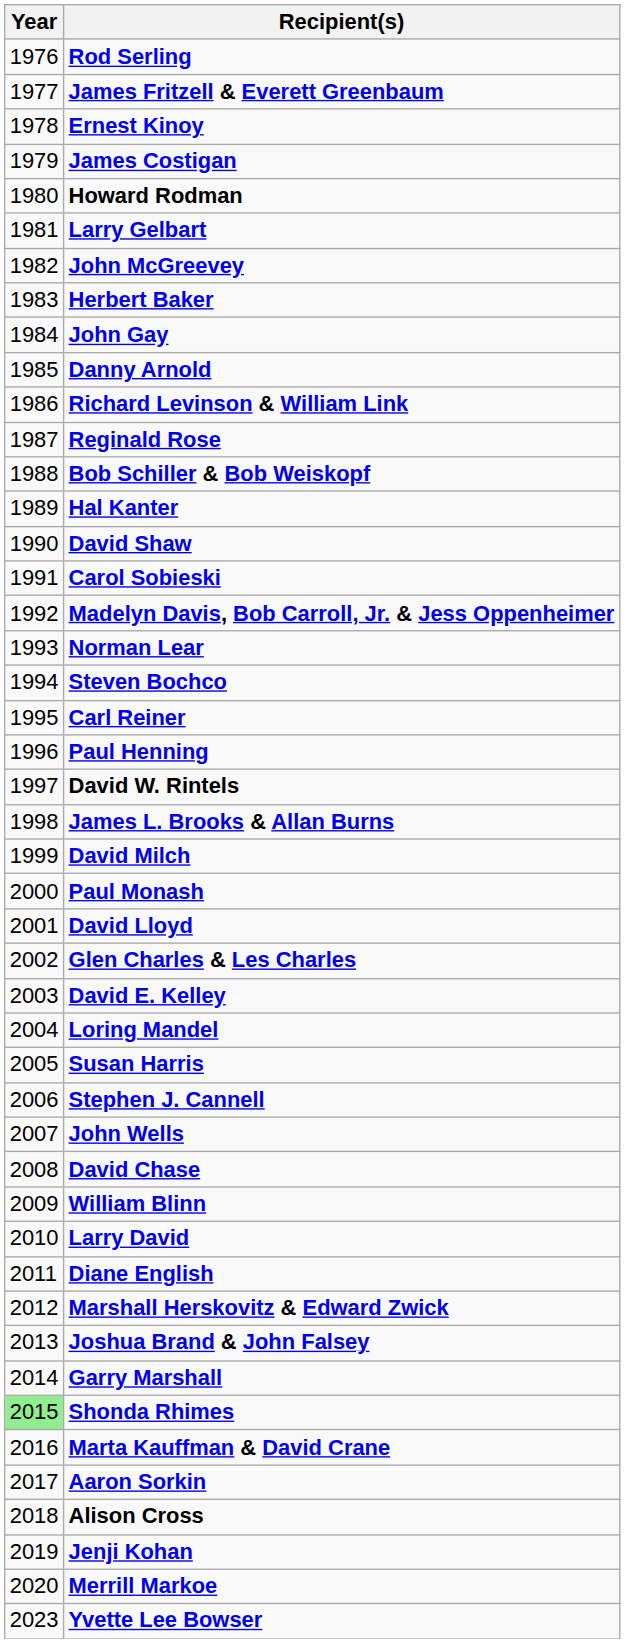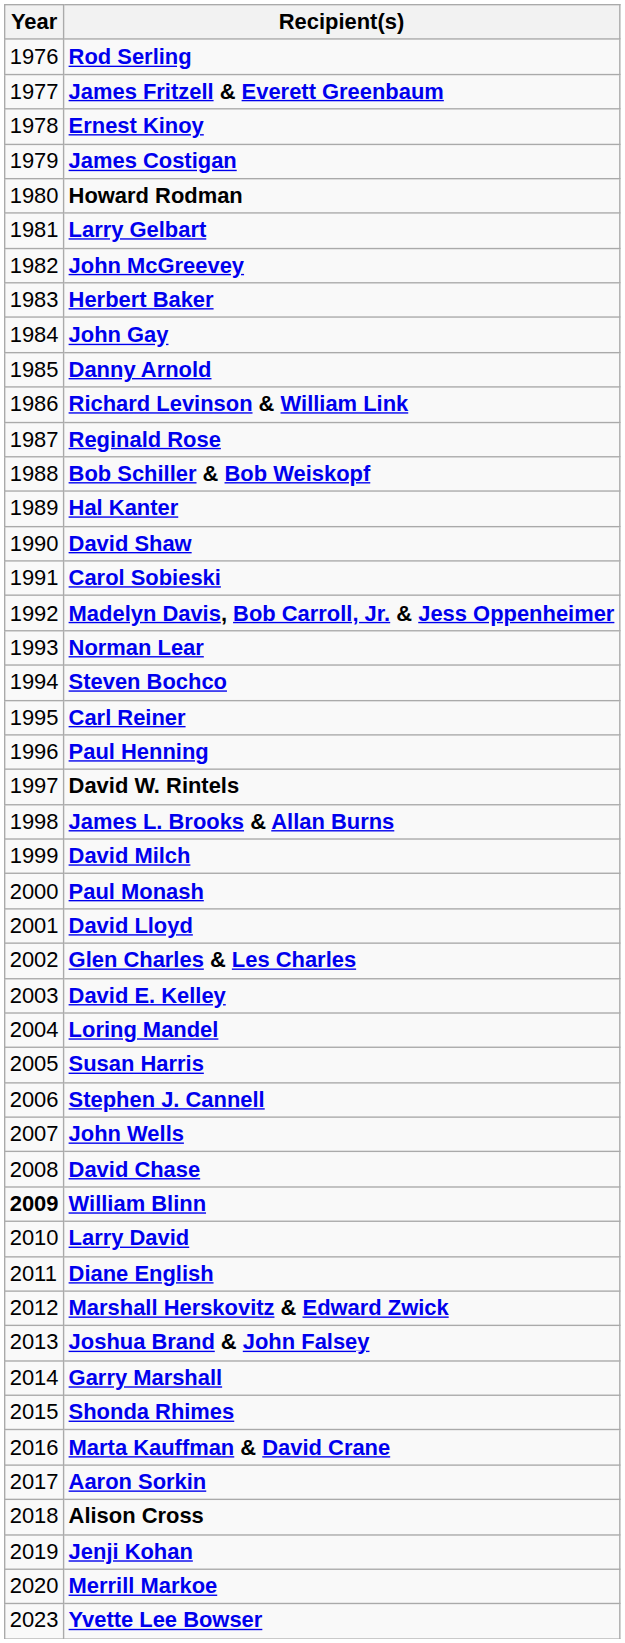(34, 1203) normal -> (34, 1203) bold
(34, 1412) lightgreen background -> (34, 1412) no background
